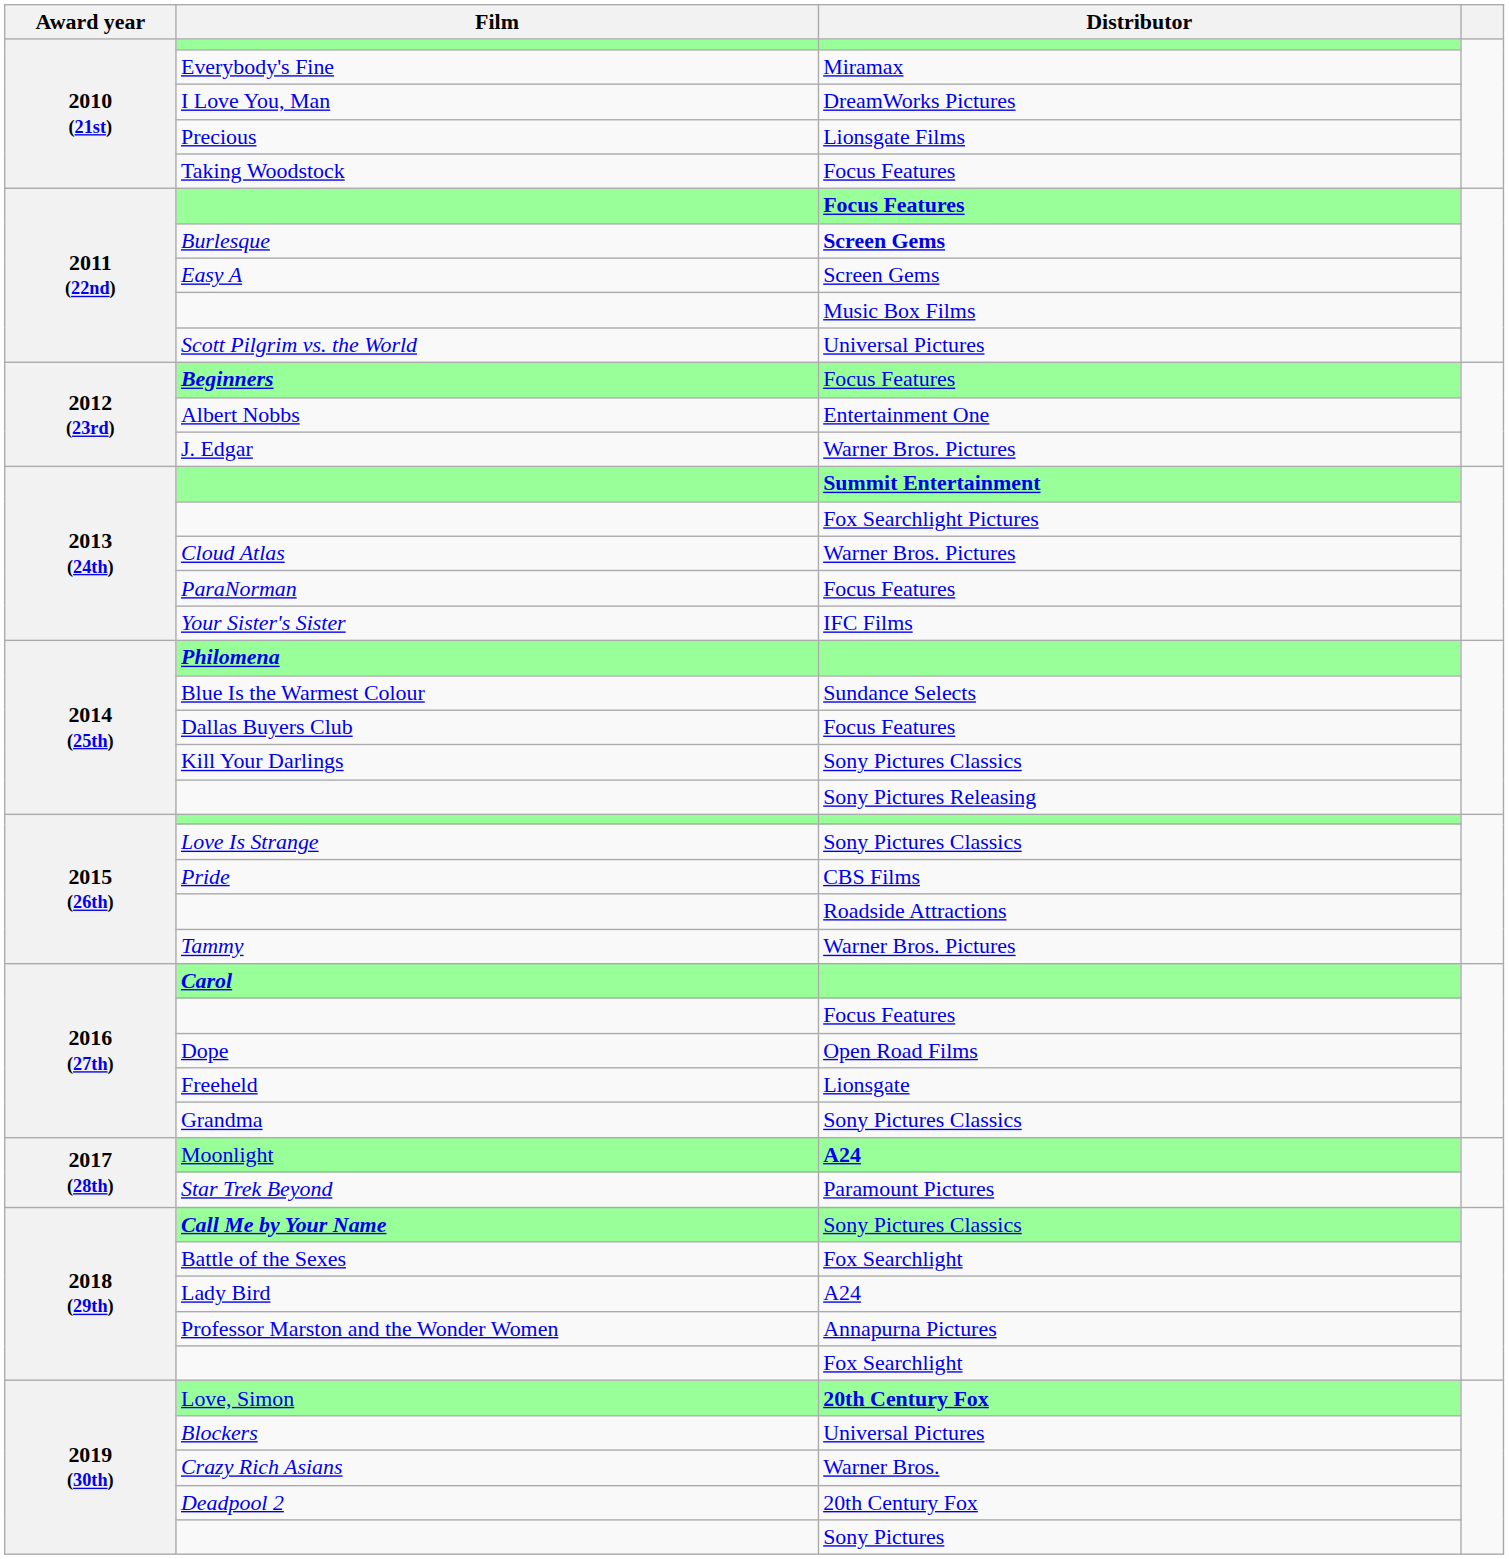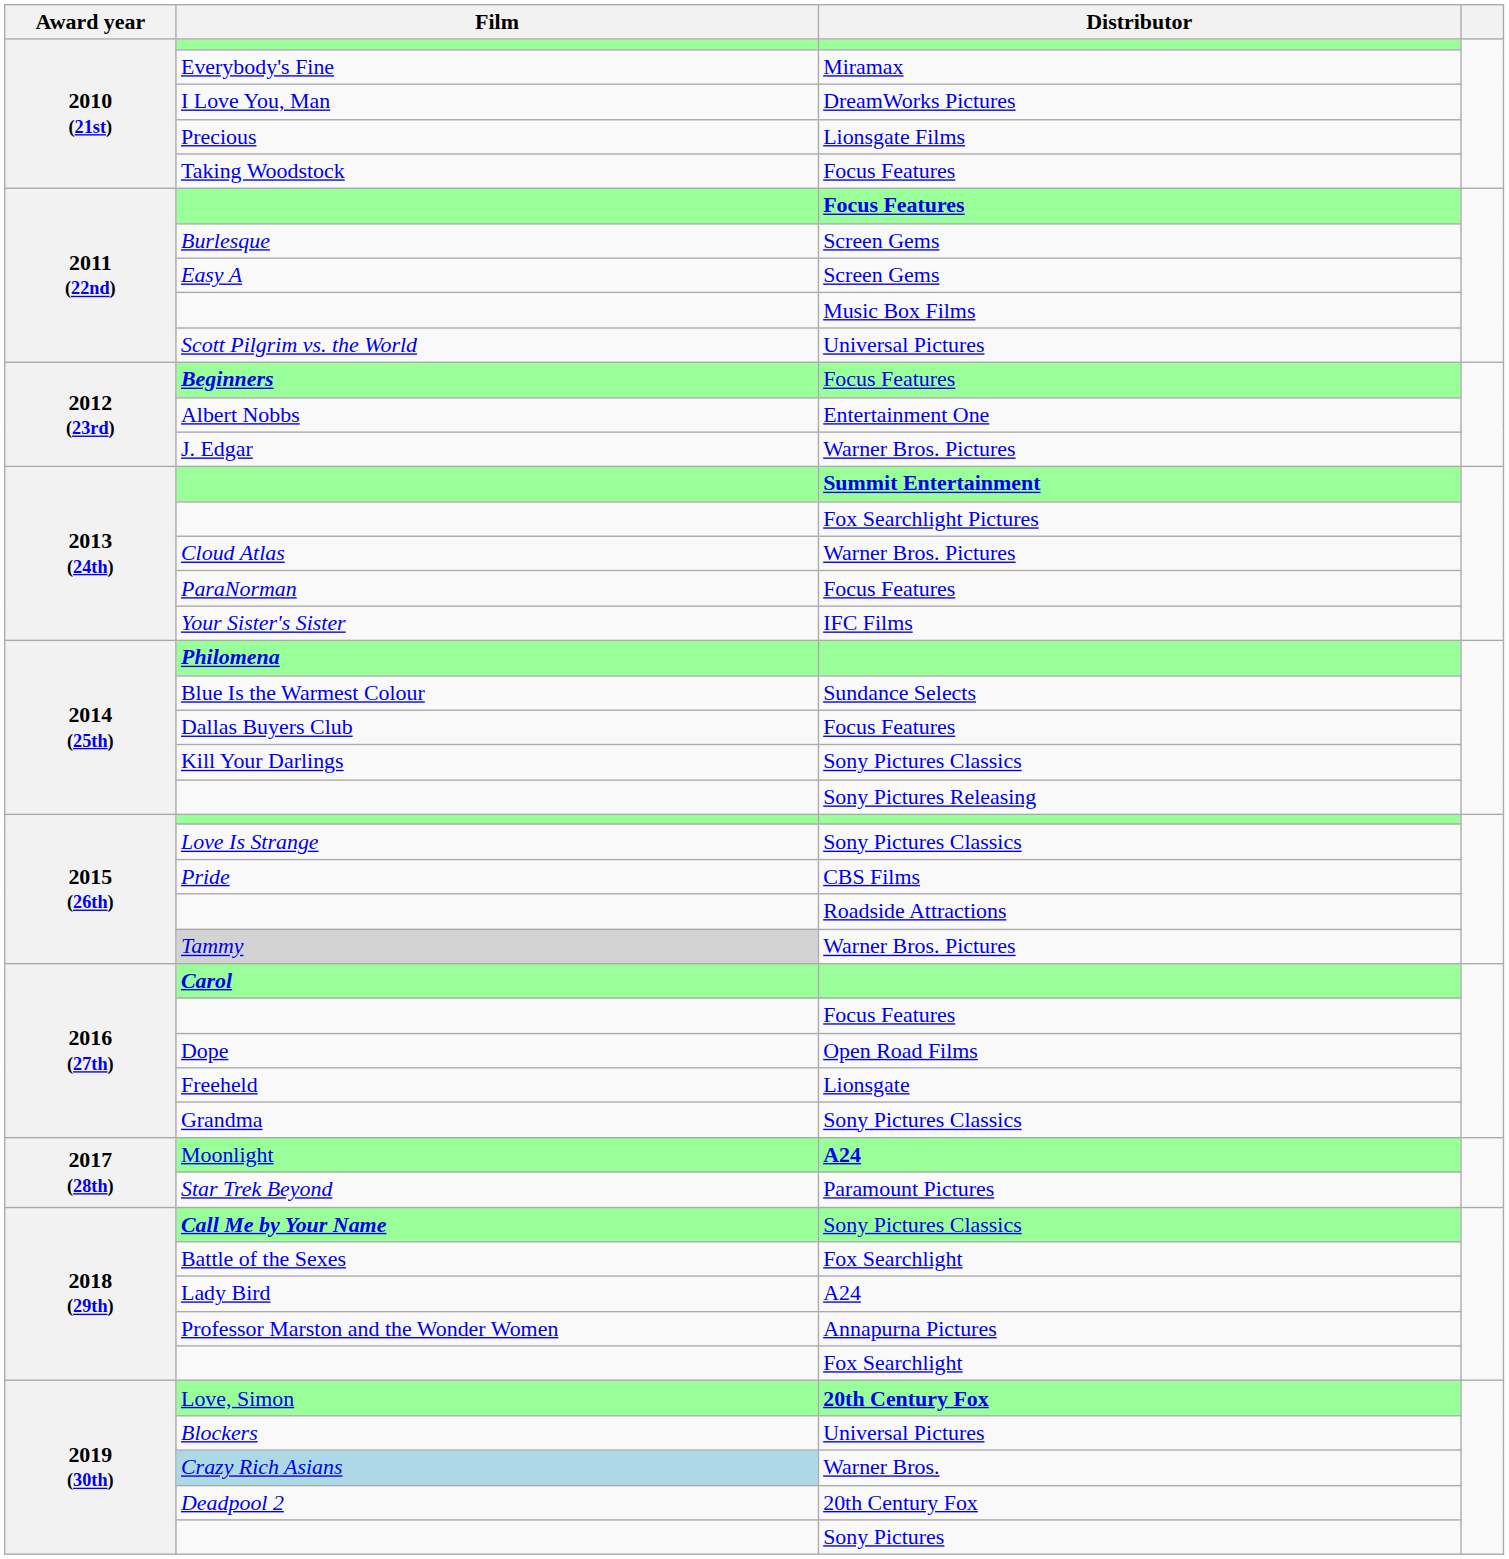(884, 240) bold -> (881, 240) normal
(212, 945) no background -> (212, 945) lightgrey background
(262, 1467) no background -> (262, 1467) lightblue background
